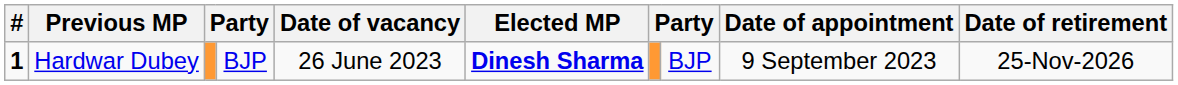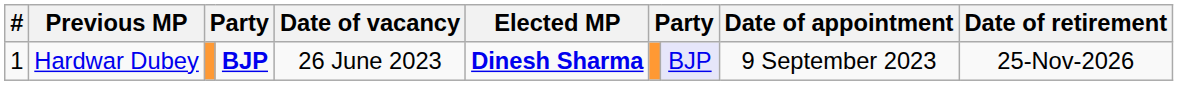(17, 60) bold -> (17, 60) normal
(245, 60) normal -> (245, 60) bold
(690, 60) no background -> (690, 60) lavender background
